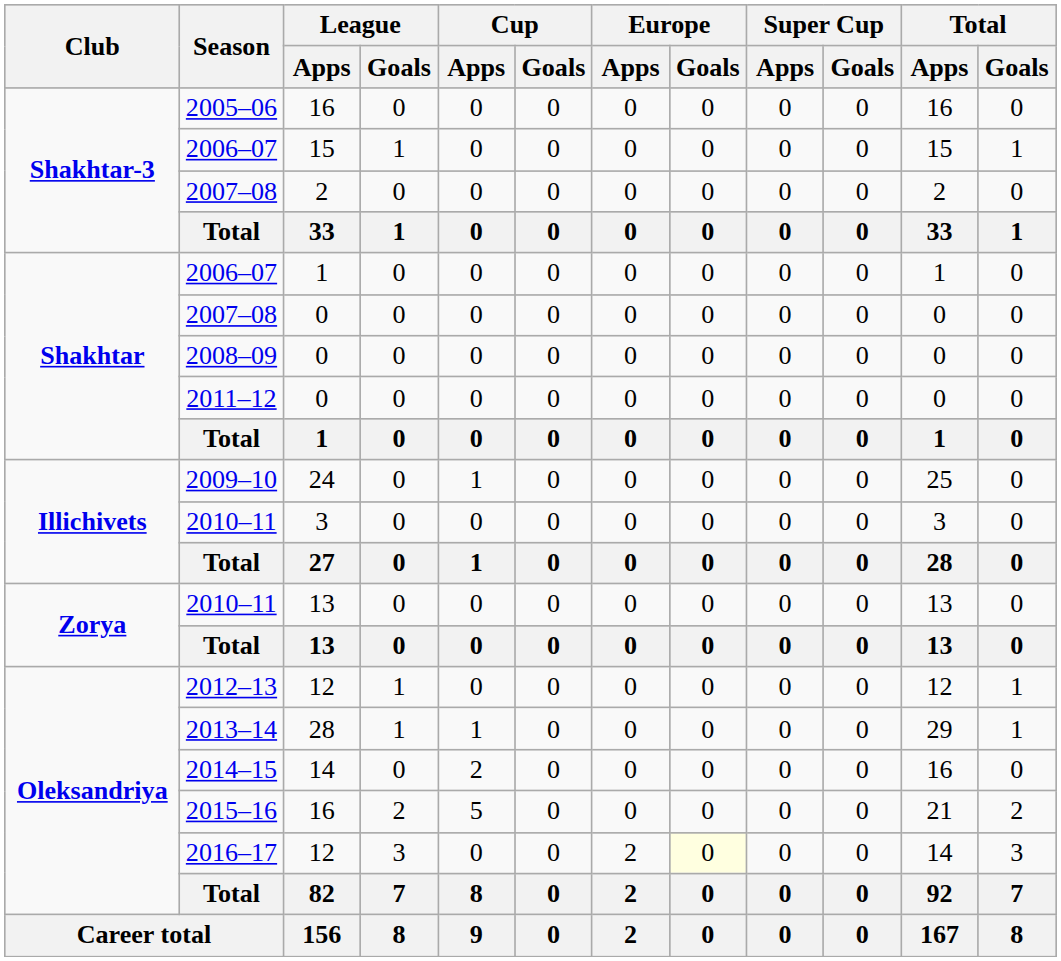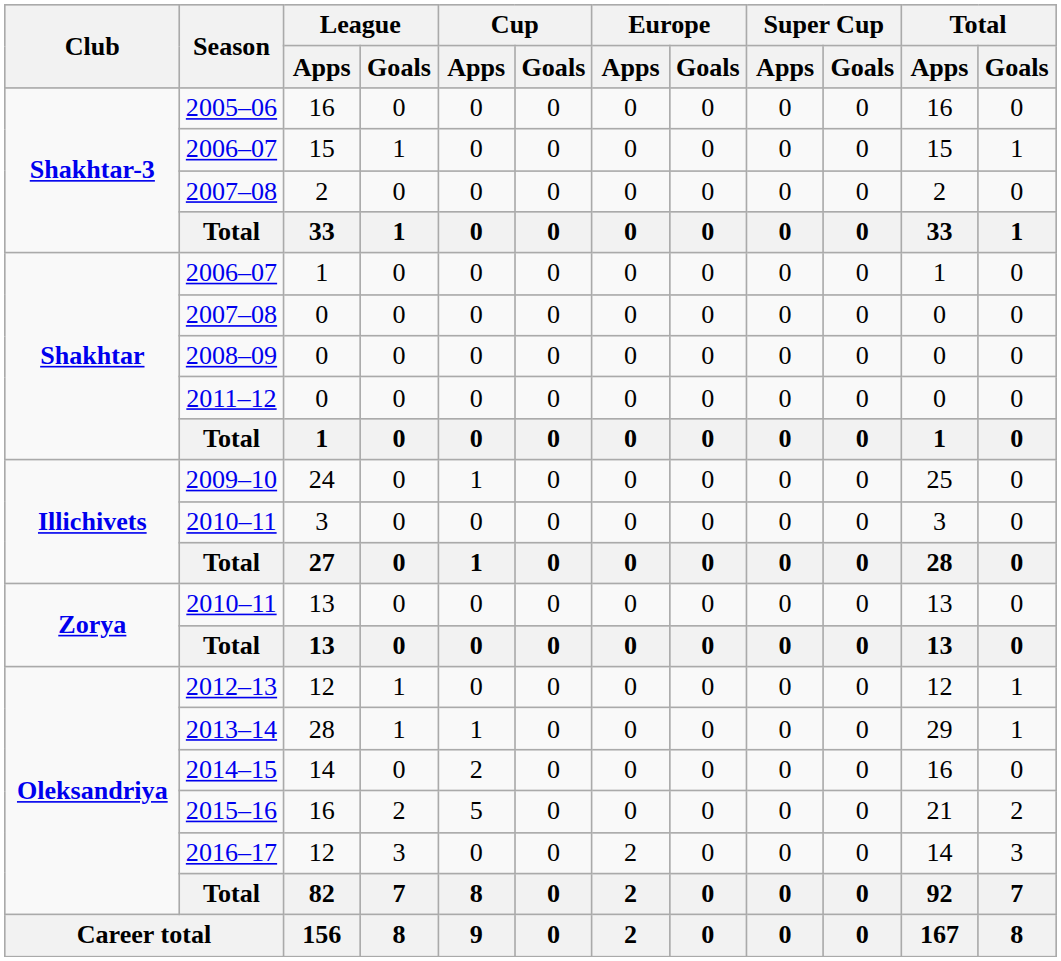(708, 852) lightyellow background -> (708, 852) no background
